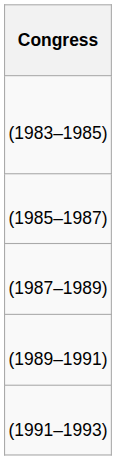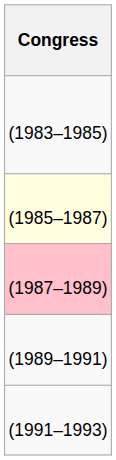(58, 218) no background -> (58, 218) lightyellow background
(58, 289) no background -> (58, 289) pink background
